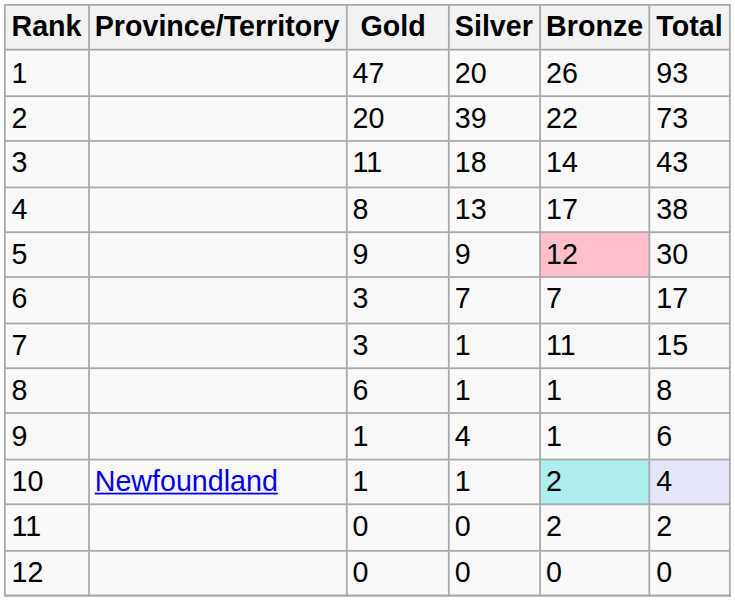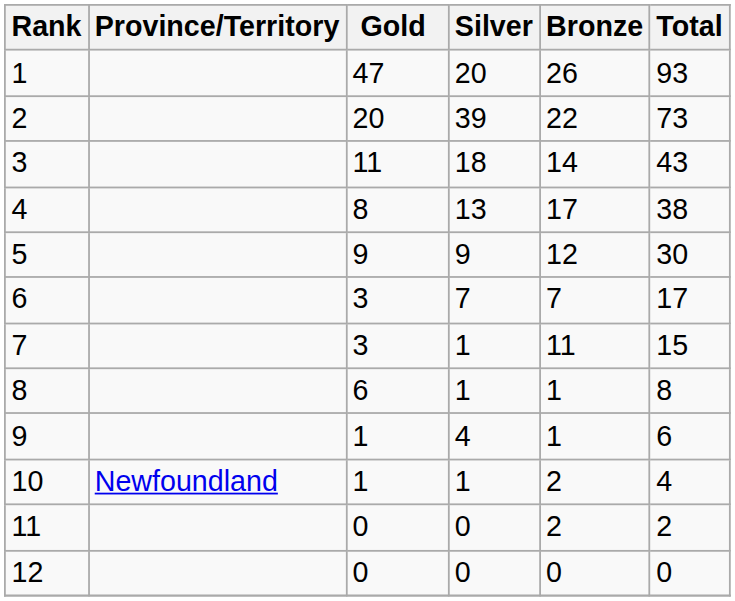(562, 254) pink background -> (562, 254) no background
(554, 481) paleturquoise background -> (554, 481) no background
(664, 481) lavender background -> (664, 481) no background
